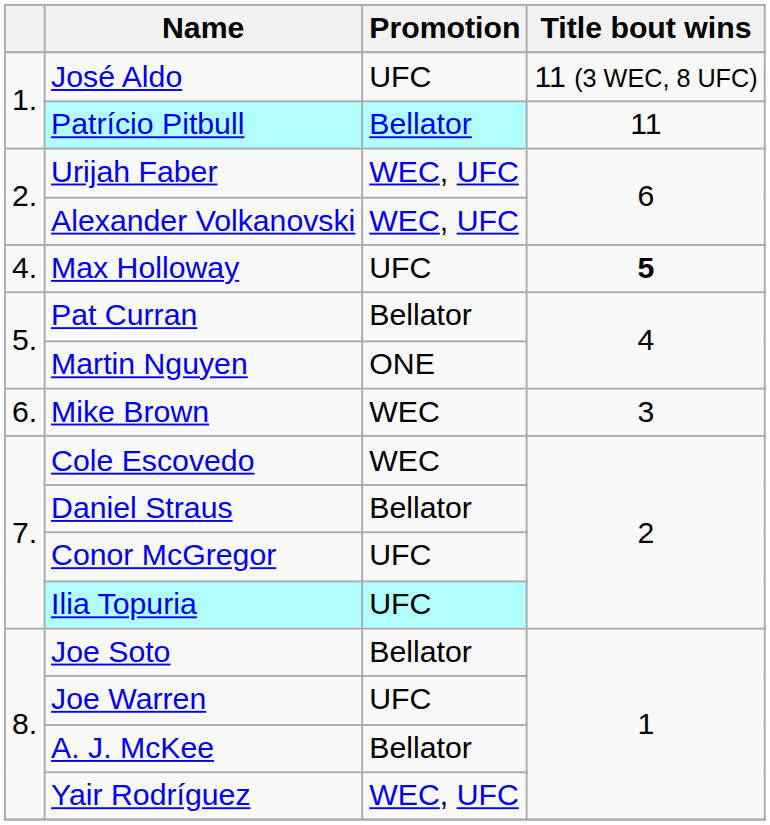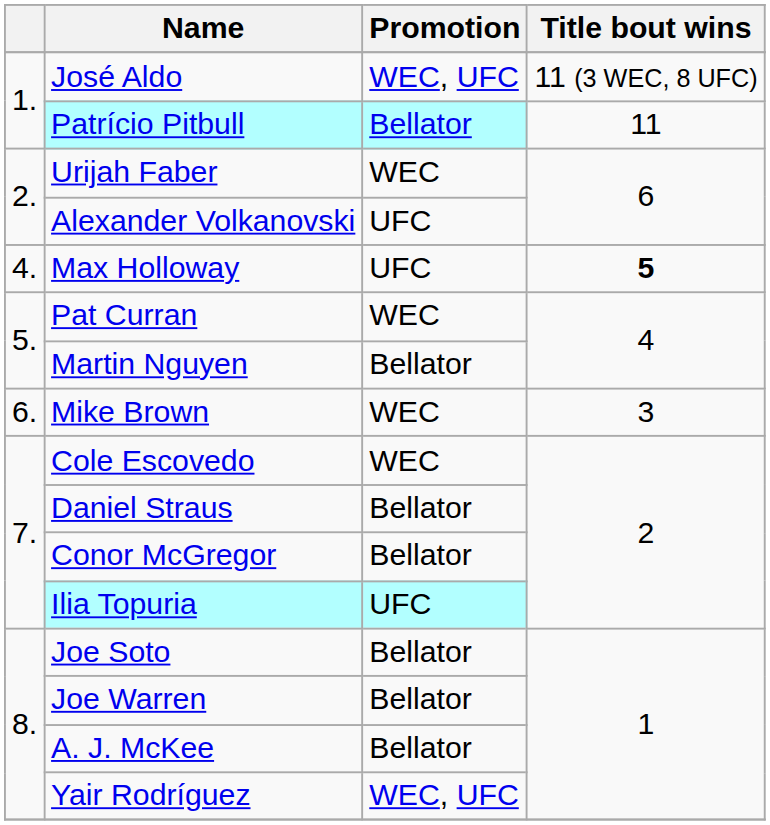(400, 76) UFC -> (444, 76) WEC, UFC
(444, 172) WEC, UFC -> (405, 172) WEC
(444, 220) WEC, UFC -> (400, 220) UFC
(421, 316) Bellator -> (405, 316) WEC
(402, 364) ONE -> (421, 364) Bellator
(400, 556) UFC -> (421, 556) Bellator
(400, 699) UFC -> (421, 699) Bellator
